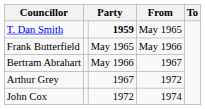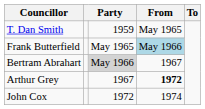(123, 29) bold -> (123, 29) normal
(160, 46) no background -> (160, 46) lightblue background
(112, 63) no background -> (112, 63) lightgrey background
(171, 79) normal -> (171, 79) bold
